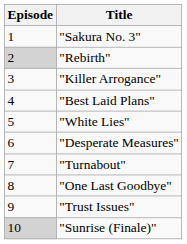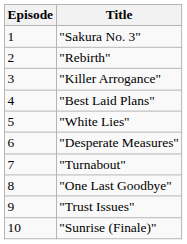(11, 57) lightgrey background -> (11, 57) no background
(14, 228) lightgrey background -> (14, 228) no background
